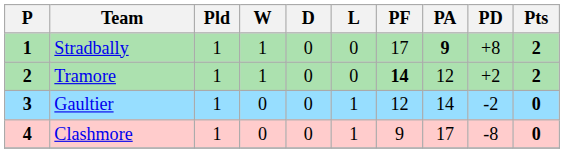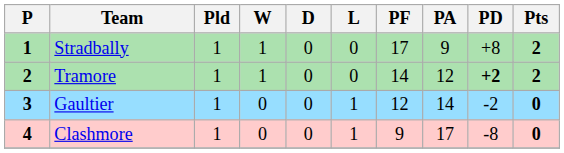(445, 47) bold -> (445, 47) normal
(399, 76) bold -> (399, 76) normal
(491, 76) normal -> (491, 76) bold
